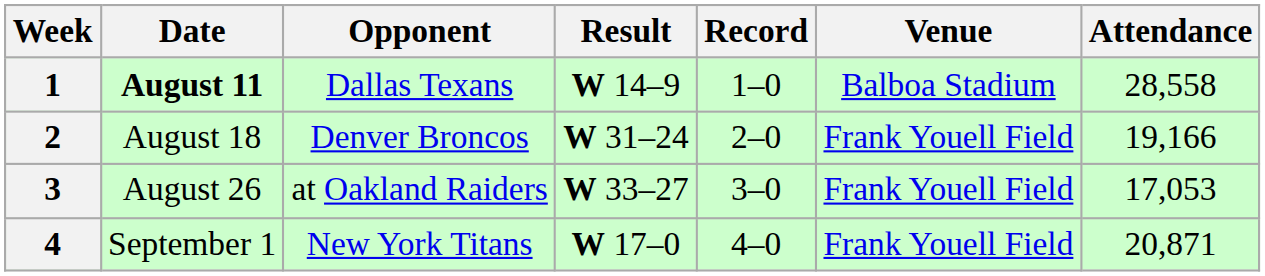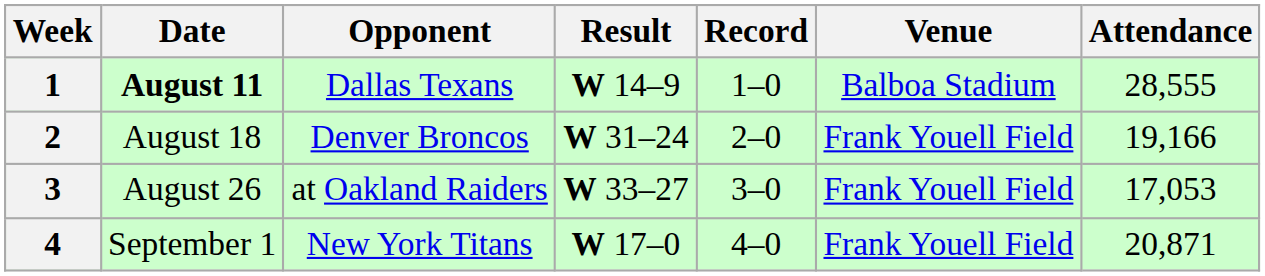(1171, 84) 28,558 -> (1171, 84) 28,555
